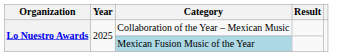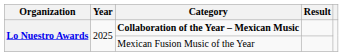(203, 28) normal -> (208, 28) bold
(186, 43) lightblue background -> (186, 43) no background
